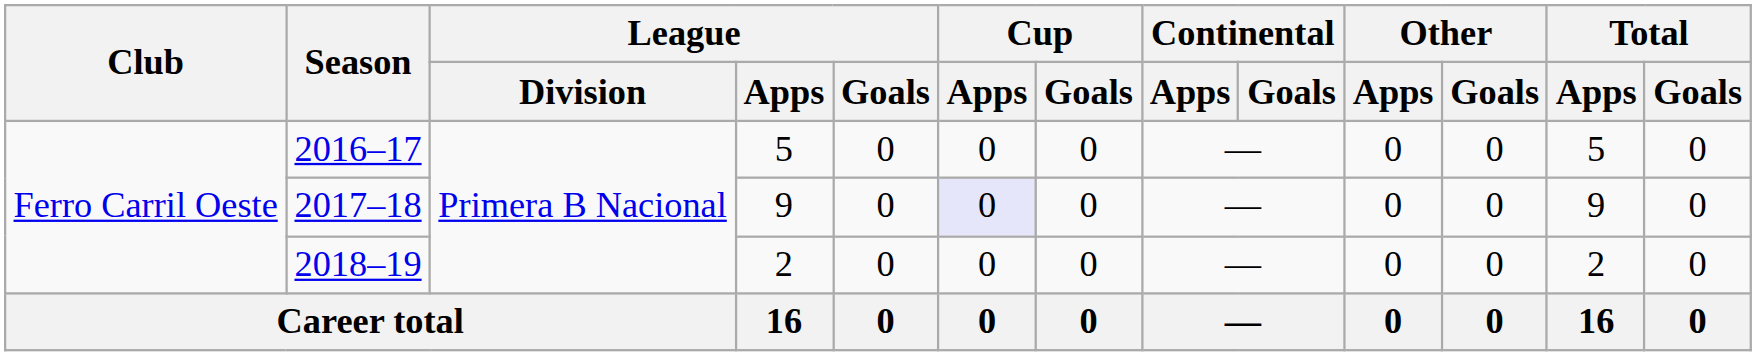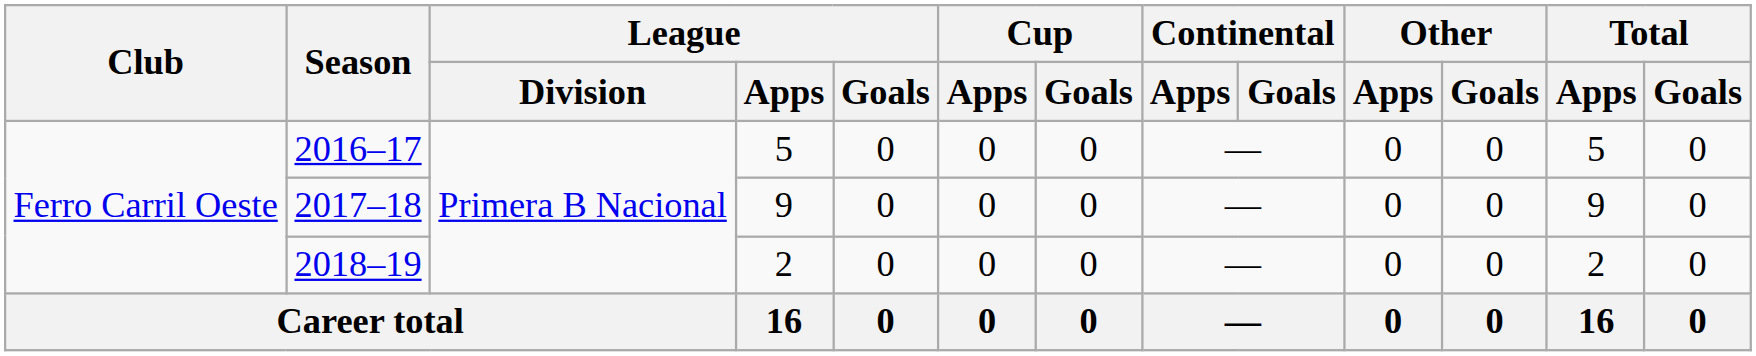(987, 206) lavender background -> (987, 206) no background
